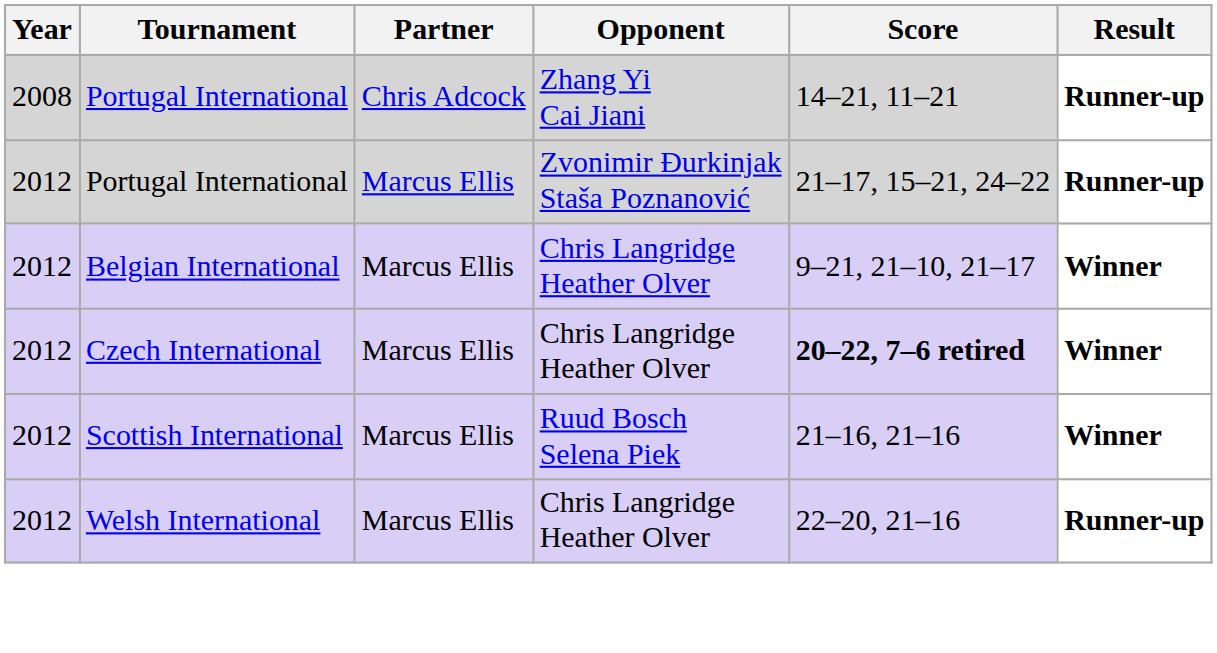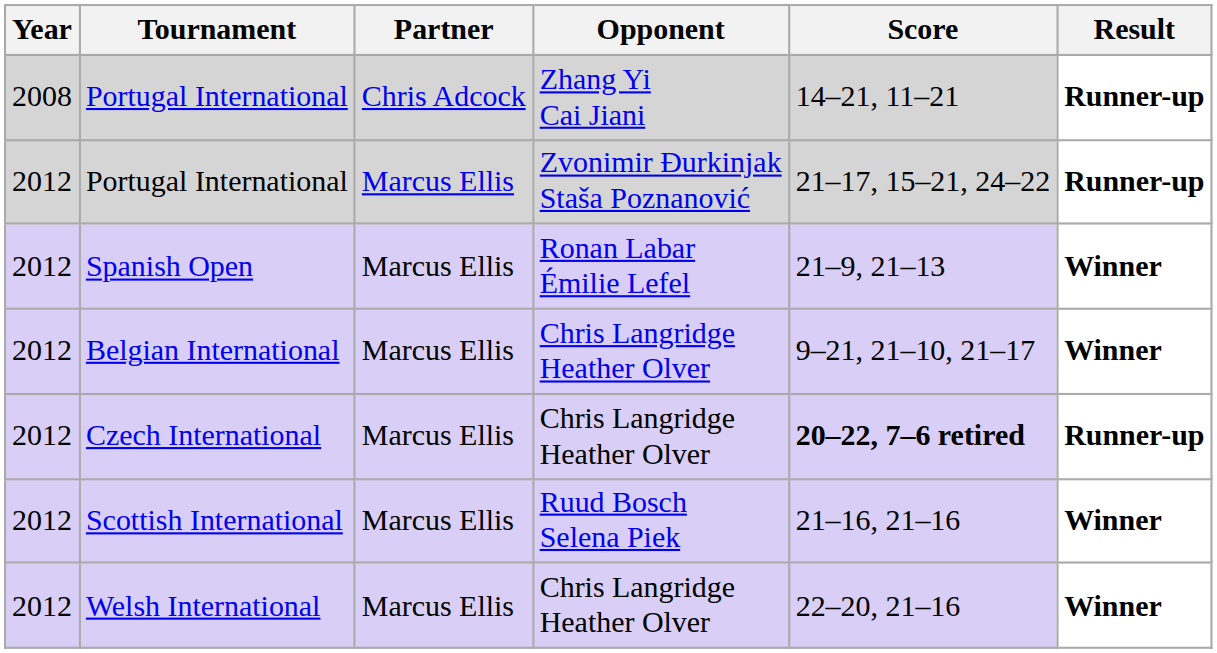+ row: (170, 266)
(1113, 350) Winner -> (1134, 435) Runner-up
(1134, 520) Runner-up -> (1113, 605) Winner
